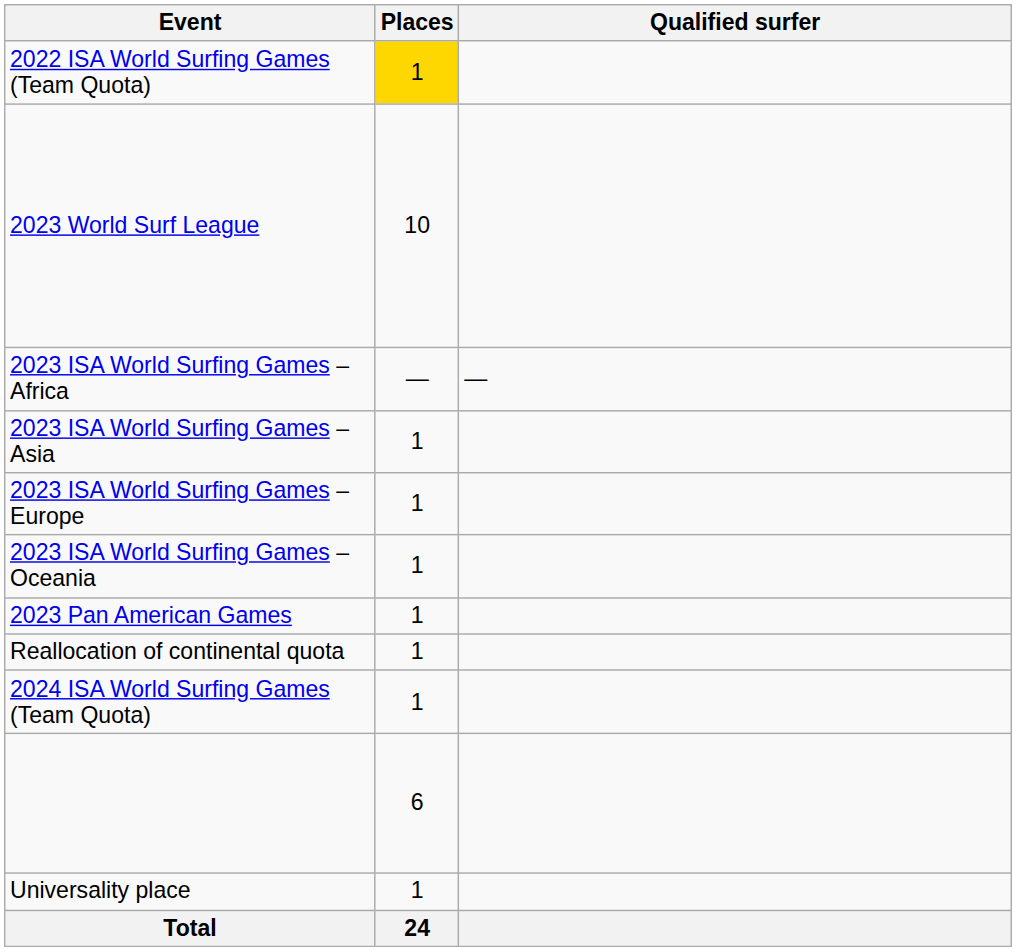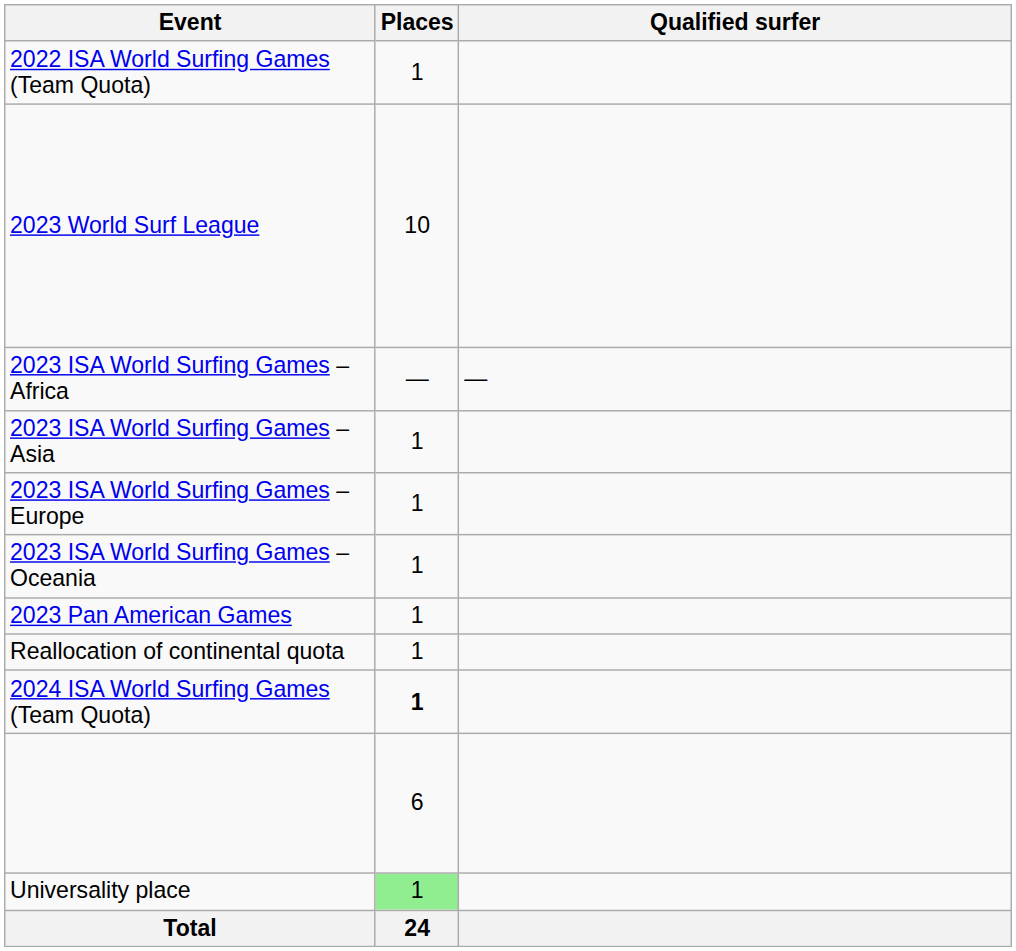(417, 72) gold background -> (417, 72) no background
(417, 701) normal -> (417, 701) bold
(417, 891) no background -> (417, 891) lightgreen background
